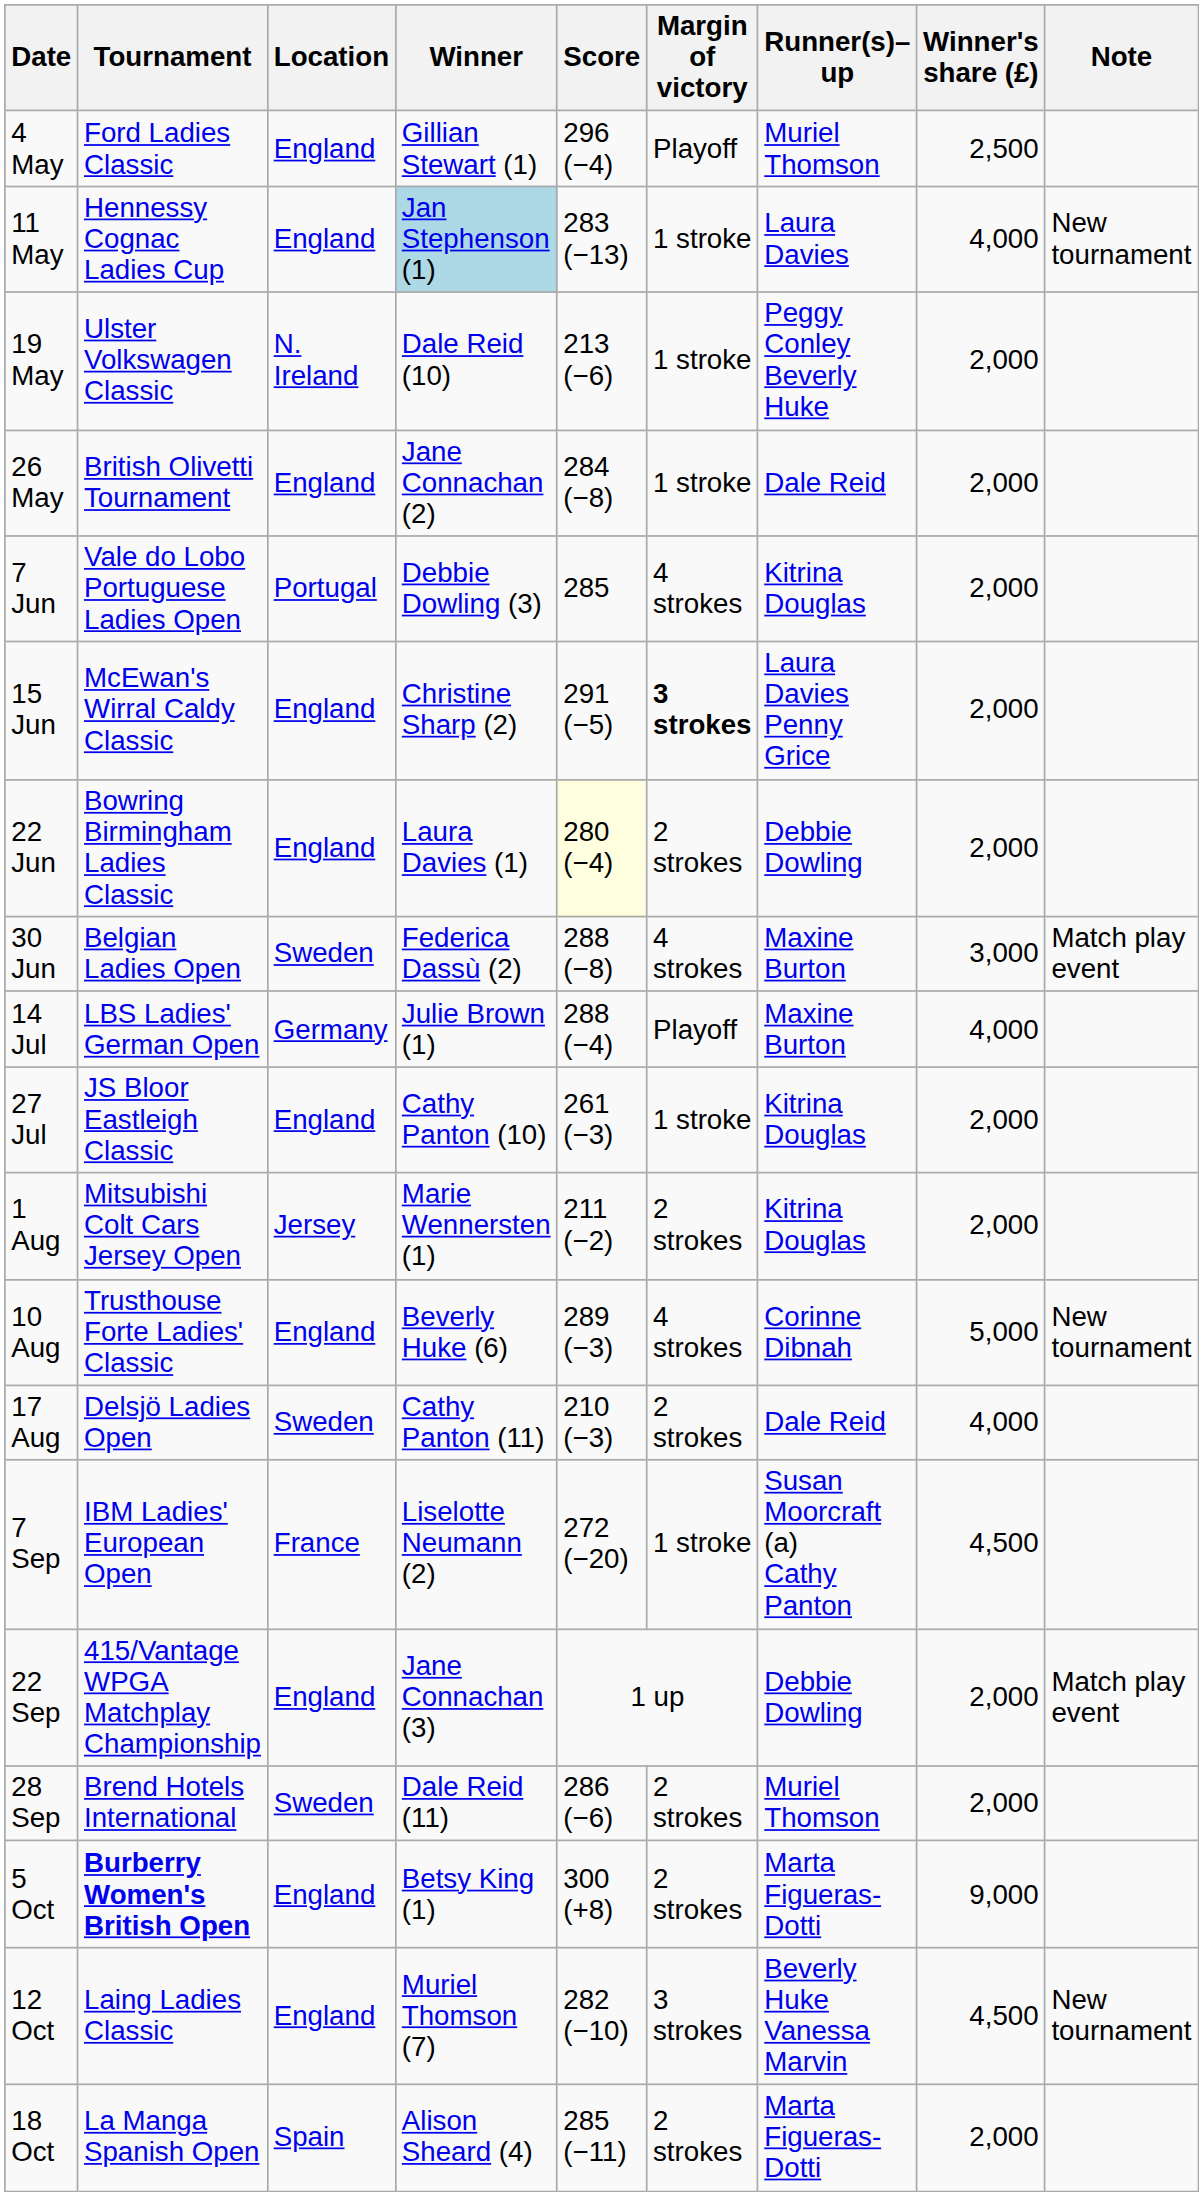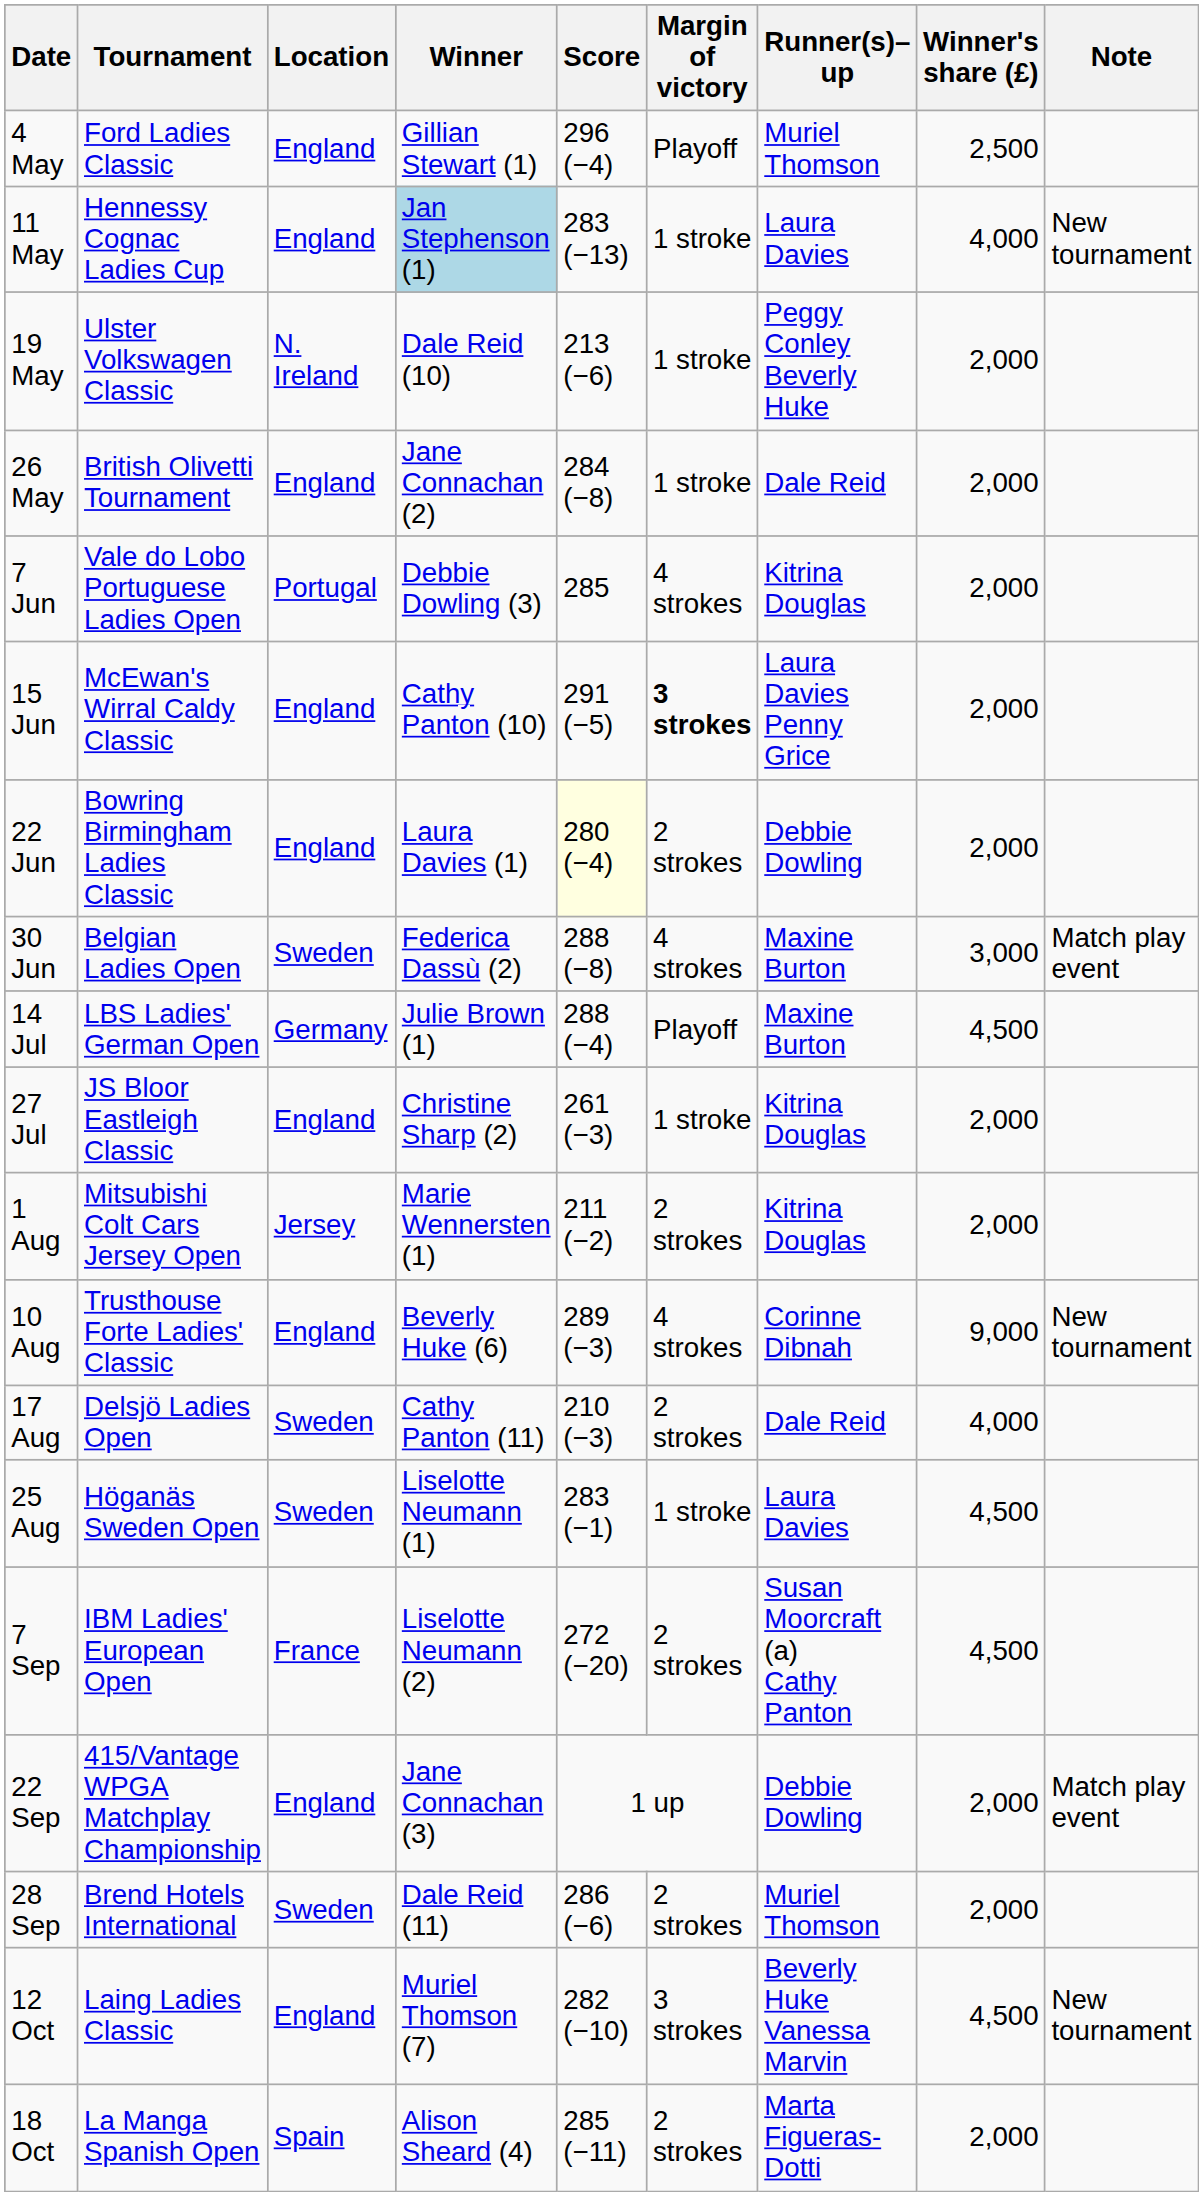(460, 710) Christine Sharp (2) -> (474, 710) Cathy Panton (10)
(1004, 1028) 4,000 -> (1004, 1028) 4,500
(474, 1119) Cathy Panton (10) -> (460, 1119) Christine Sharp (2)
(1004, 1331) 5,000 -> (1004, 1331) 9,000
+ row: (36, 1512)
(702, 1544) 1 stroke -> (698, 1650) 2 strokes
- row: (33, 1893)
